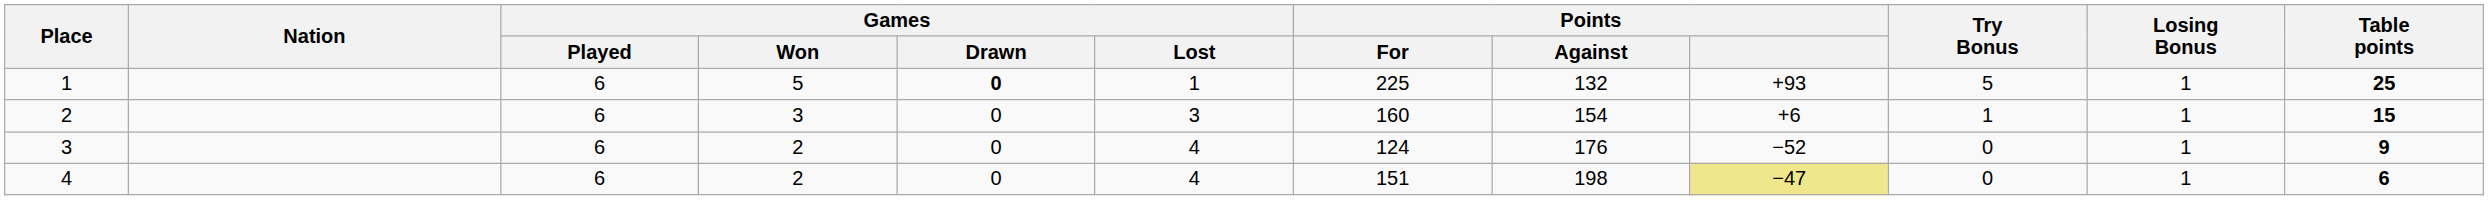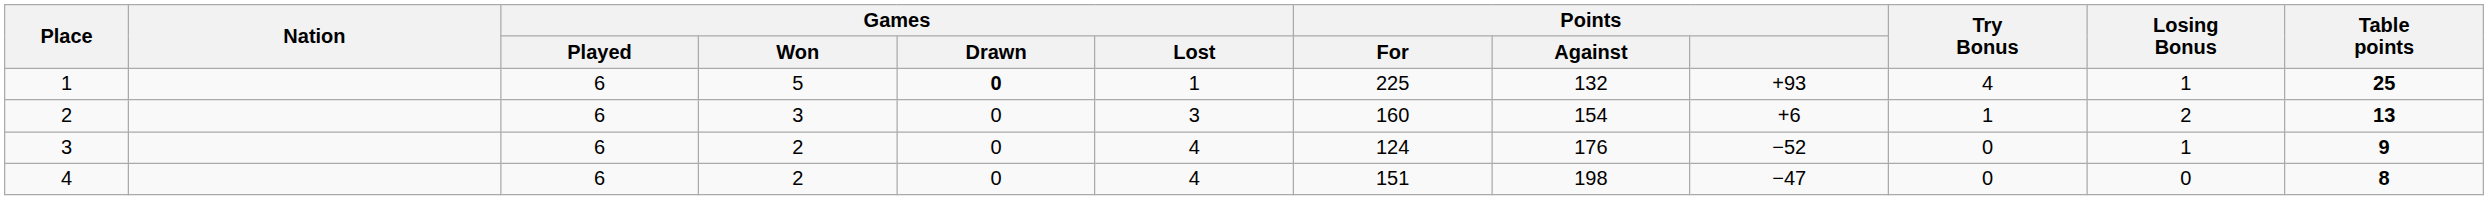(1987, 83) 5 -> (1987, 83) 4
(2186, 115) 1 -> (2186, 115) 2
(2384, 115) 15 -> (2384, 115) 13
(1789, 178) khaki background -> (1789, 178) no background
(2186, 178) 1 -> (2186, 178) 0
(2384, 178) 6 -> (2384, 178) 8
